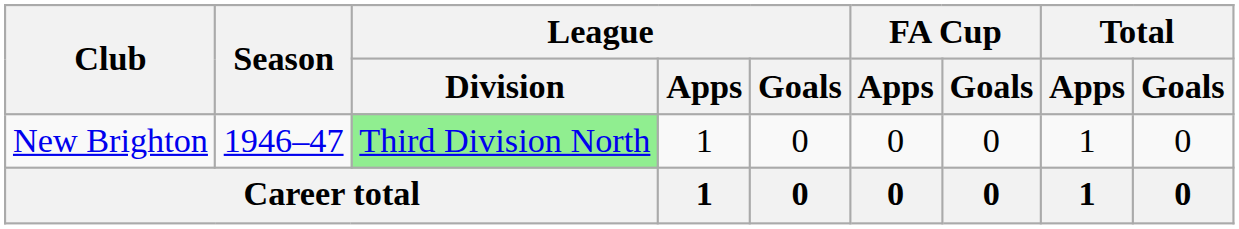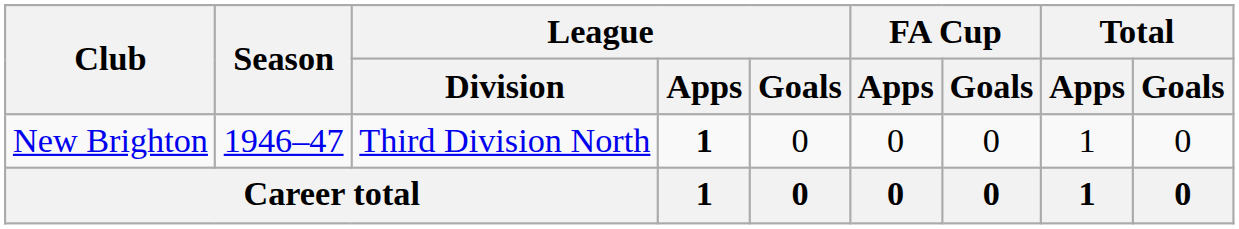(505, 140) lightgreen background -> (505, 140) no background
(704, 140) normal -> (704, 140) bold
